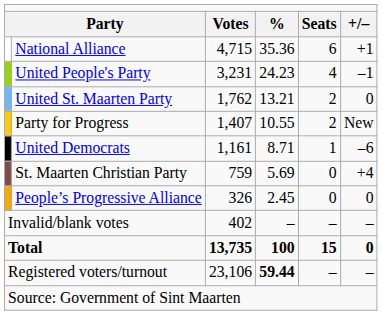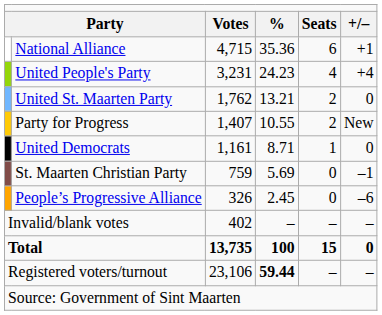(366, 73) –1 -> (365, 73) +4
(366, 148) –6 -> (370, 148) 0
(365, 173) +4 -> (366, 173) –1
(370, 198) 0 -> (366, 198) –6
